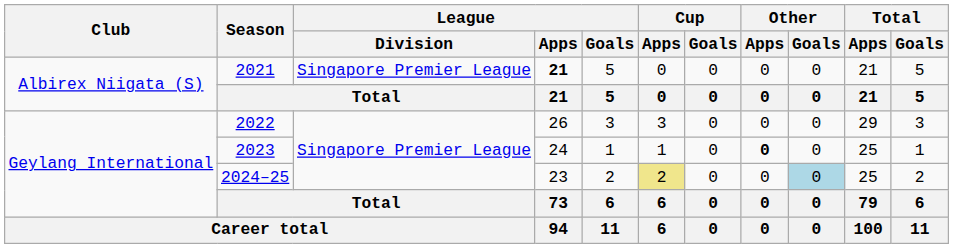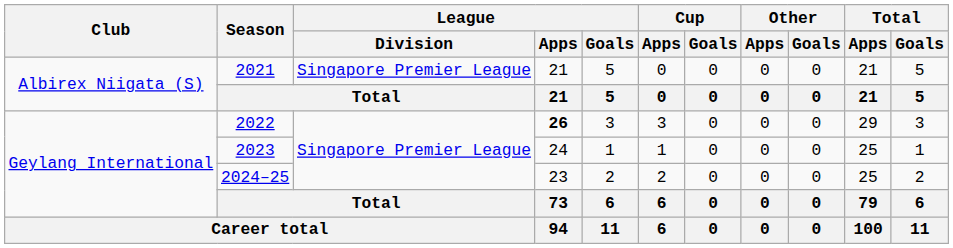(558, 71) bold -> (558, 71) normal
(558, 124) normal -> (558, 124) bold
(765, 150) bold -> (765, 150) normal
(662, 177) khaki background -> (662, 177) no background
(816, 177) lightblue background -> (816, 177) no background
